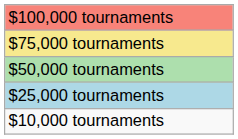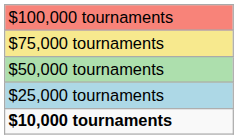(86, 121) normal -> (90, 121) bold
